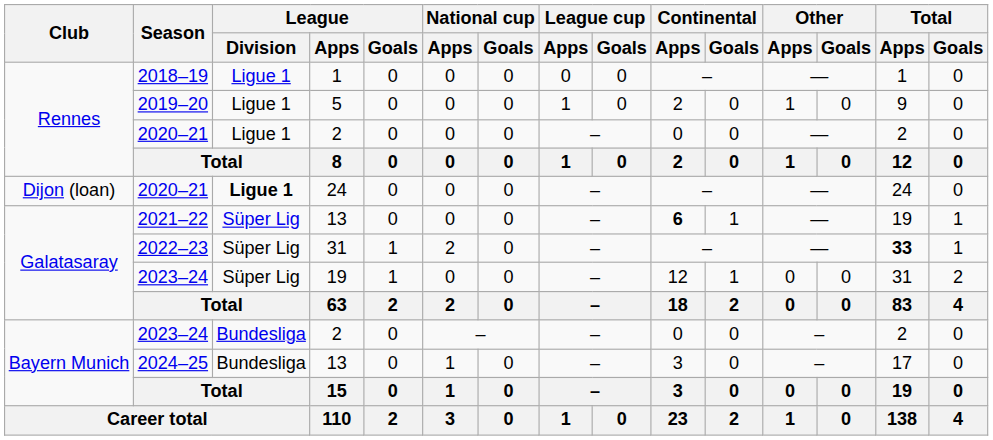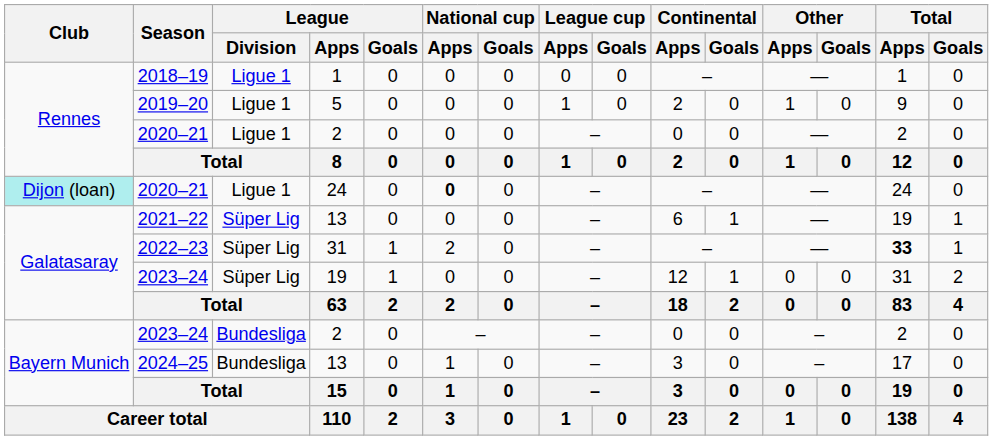(69, 190) no background -> (69, 190) paleturquoise background
(261, 190) bold -> (261, 190) normal
(450, 190) normal -> (450, 190) bold
(678, 219) bold -> (678, 219) normal
